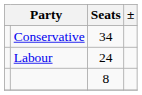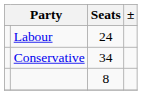rows swapped: (49, 36) <-> (33, 57)
